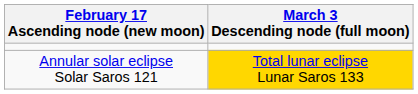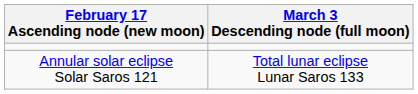(310, 69) gold background -> (310, 69) no background
